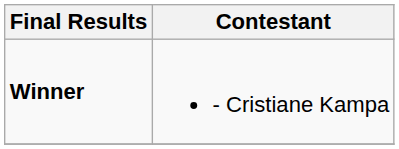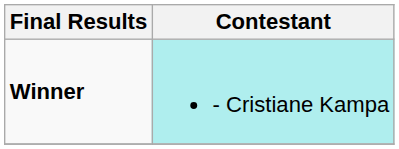(273, 104) no background -> (273, 104) paleturquoise background
